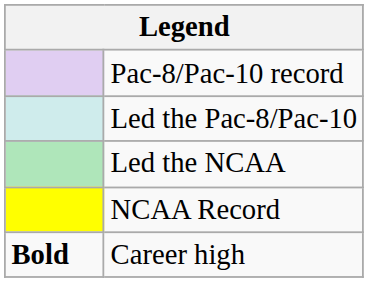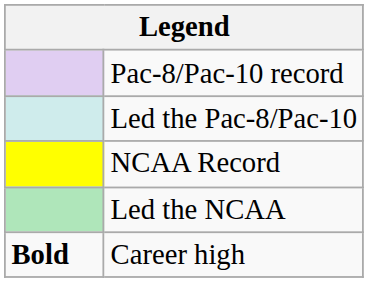rows swapped: (195, 208) <-> (198, 163)
